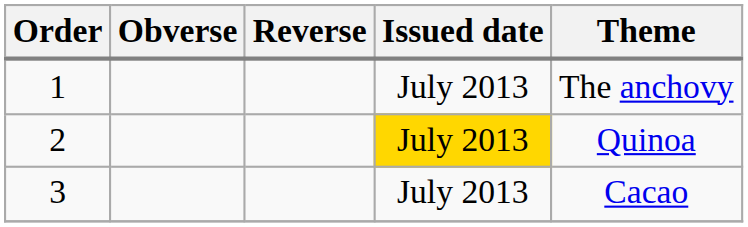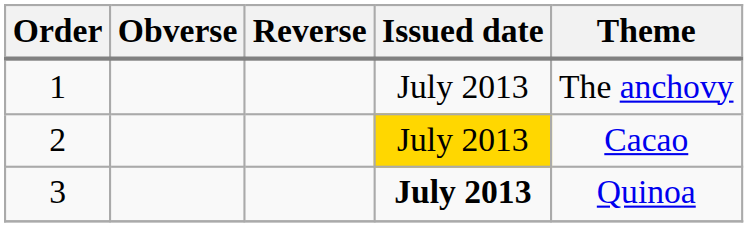(646, 139) Quinoa -> (646, 139) Cacao
(463, 193) normal -> (463, 193) bold
(646, 193) Cacao -> (646, 193) Quinoa
